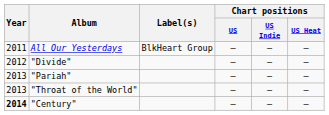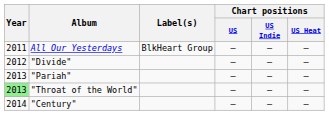(17, 90) no background -> (17, 90) lightgreen background
(17, 104) bold -> (17, 104) normal
